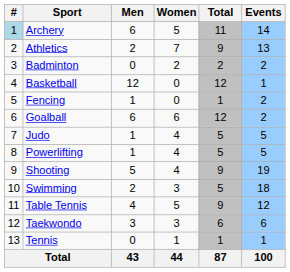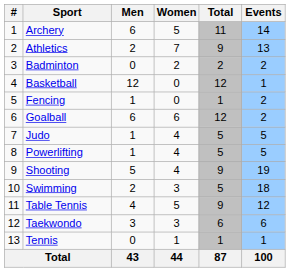(14, 30) lightblue background -> (14, 30) no background
